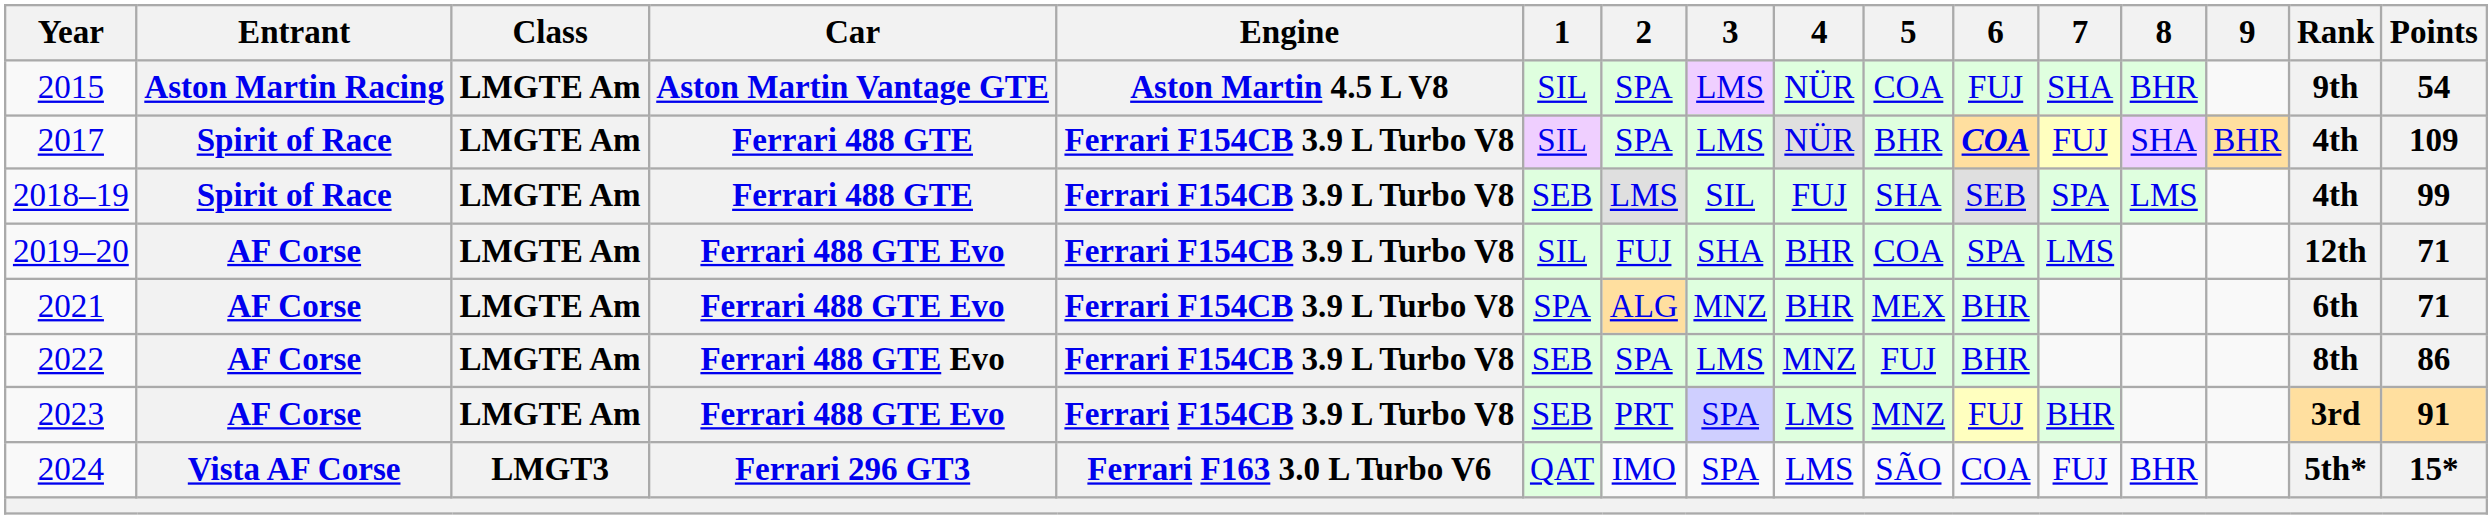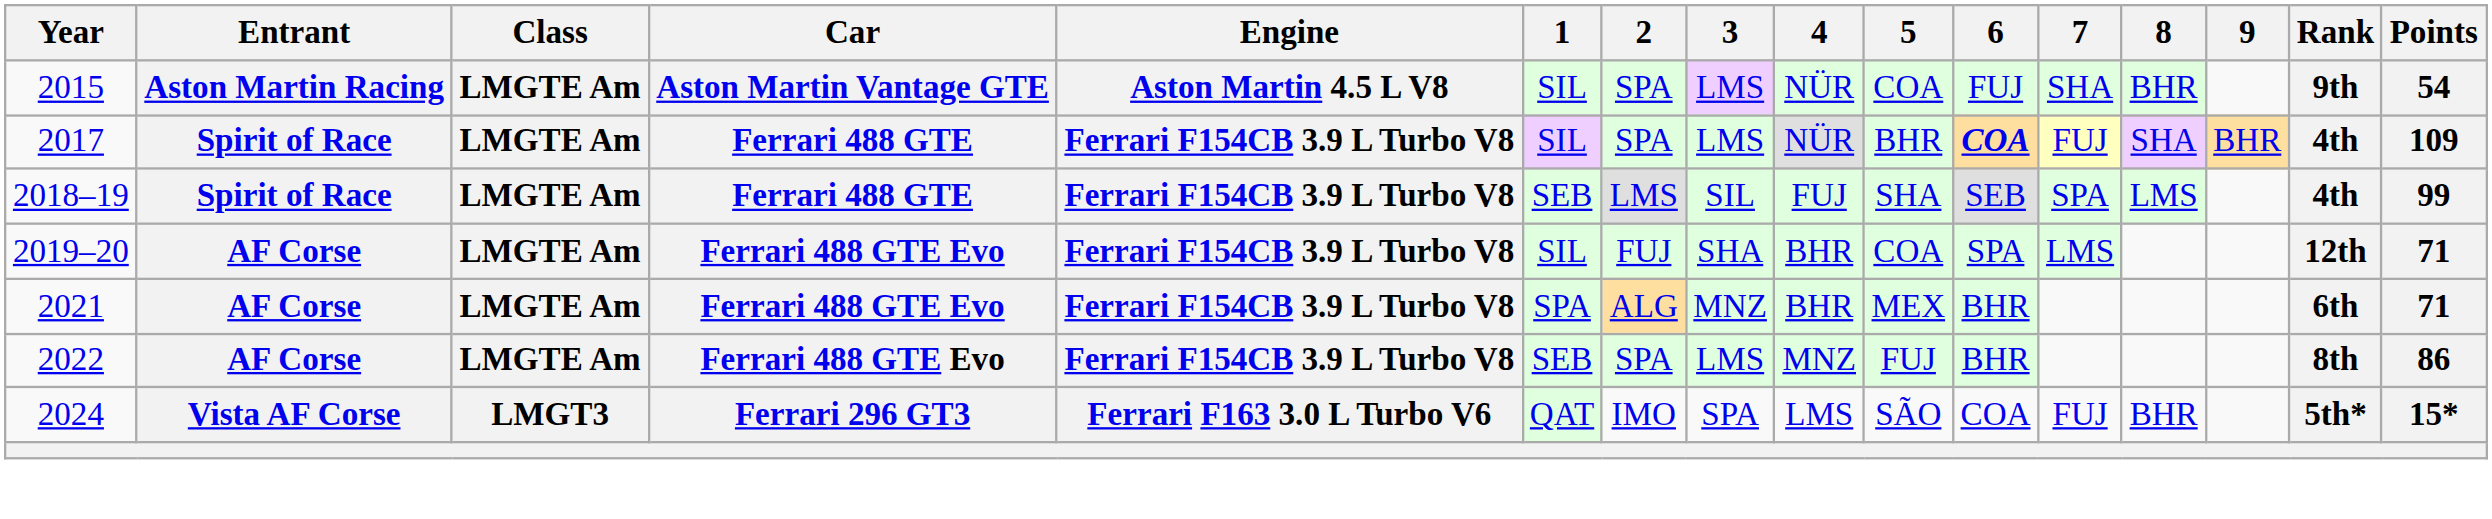- row: (71, 414)
